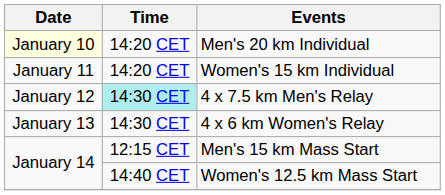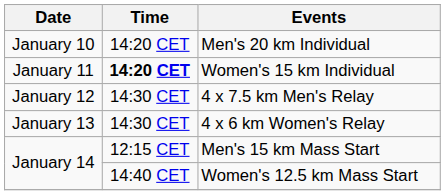(53, 44) lightyellow background -> (53, 44) no background
(150, 70) normal -> (150, 70) bold
(150, 96) paleturquoise background -> (150, 96) no background
